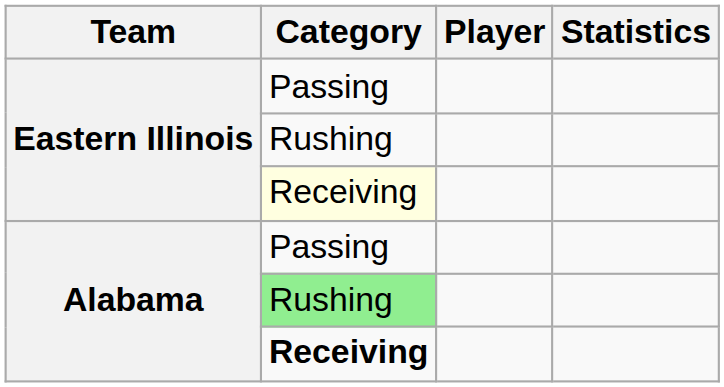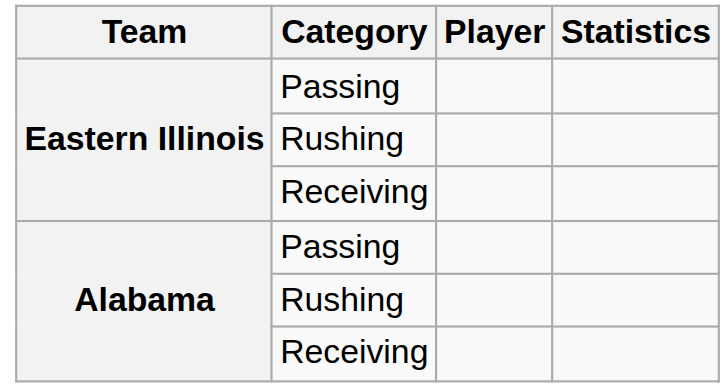(343, 192) lightyellow background -> (354, 192) no background
(331, 299) lightgreen background -> (342, 299) no background
(349, 353) bold -> (354, 353) normal
